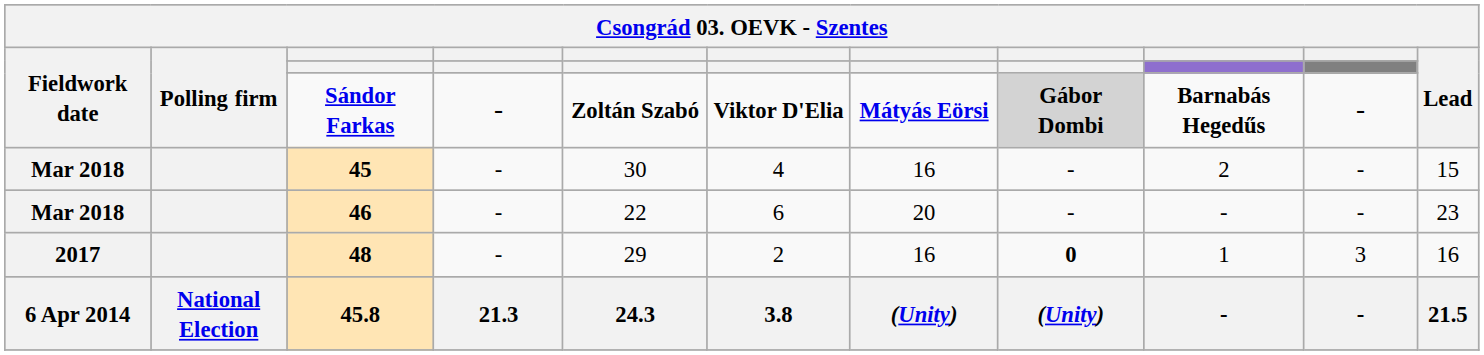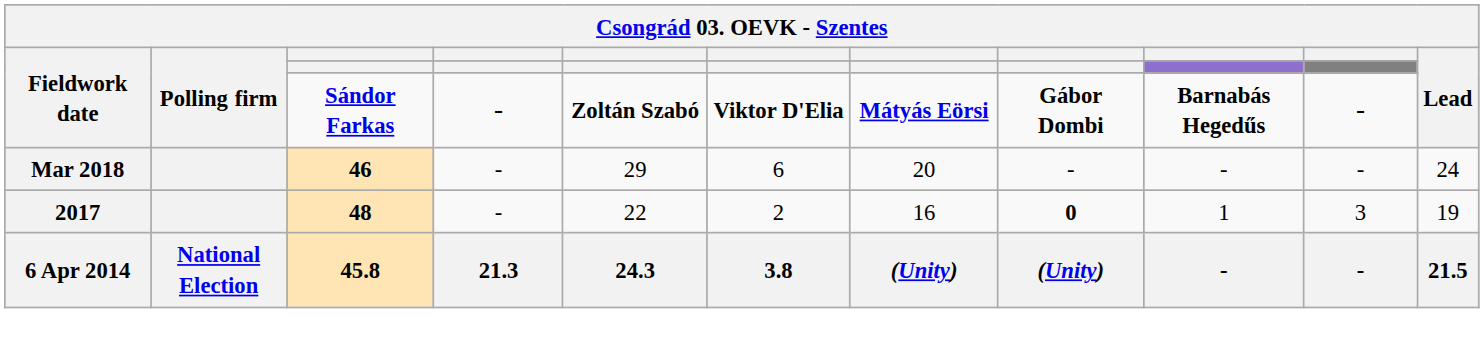(1071, 109) lightgrey background -> (1071, 109) no background
- row: (360, 169)
(635, 212) 22 -> (635, 169) 29
(1448, 212) 23 -> (1448, 169) 24
(635, 255) 29 -> (635, 212) 22
(1448, 255) 16 -> (1448, 212) 19
